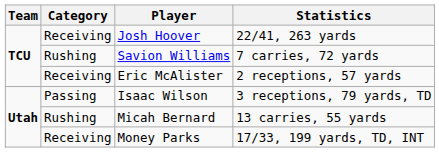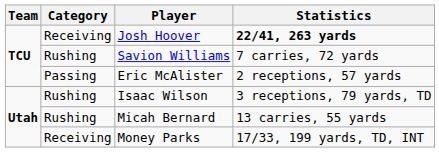(296, 35) normal -> (296, 35) bold
(78, 76) Receiving -> (70, 76) Passing
(70, 96) Passing -> (70, 96) Rushing
